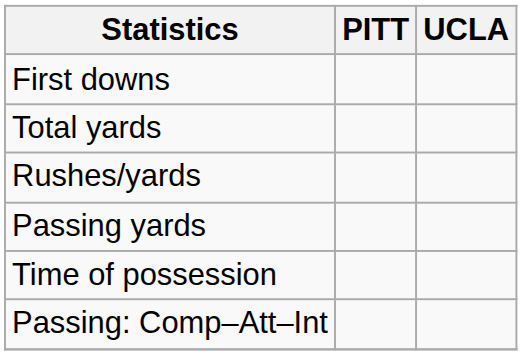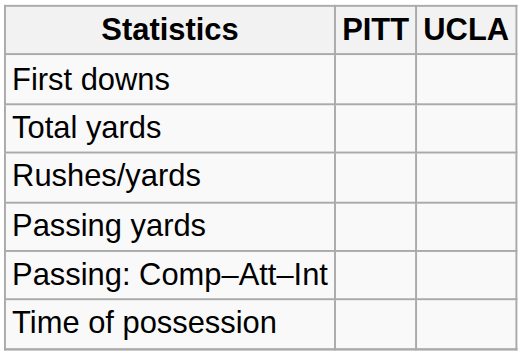rows swapped: (170, 323) <-> (145, 274)
